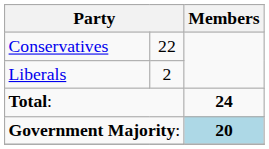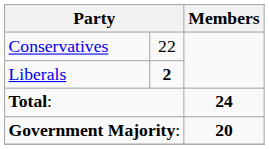(167, 74) normal -> (167, 74) bold
(224, 130) lightblue background -> (224, 130) no background
